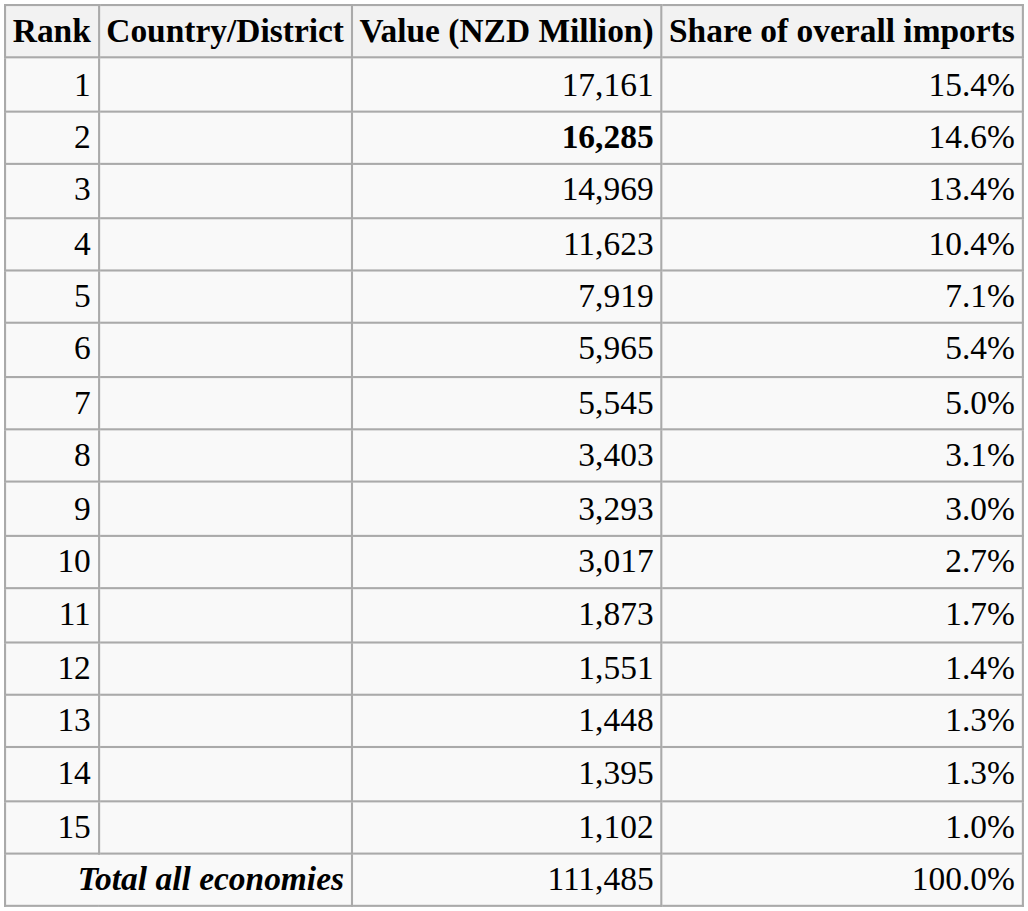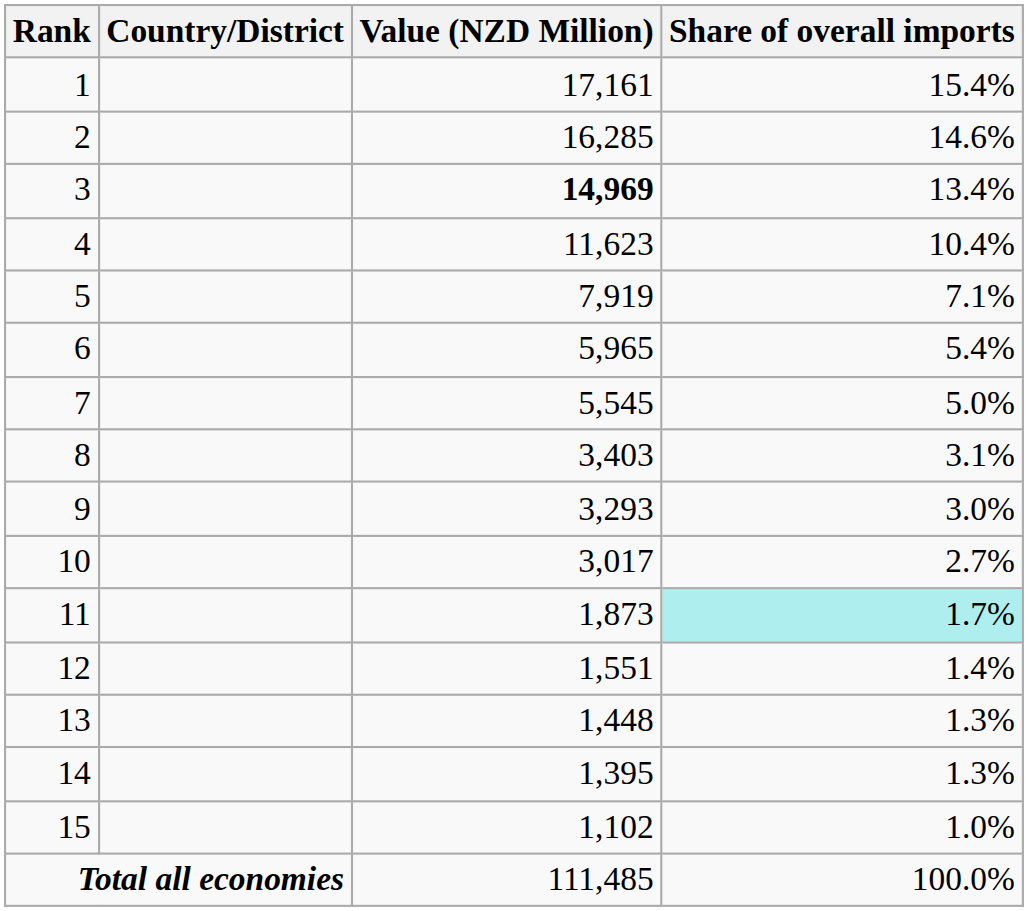(608, 137) bold -> (608, 137) normal
(608, 190) normal -> (608, 190) bold
(980, 614) no background -> (980, 614) paleturquoise background
